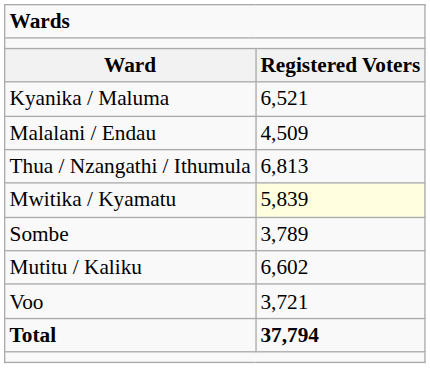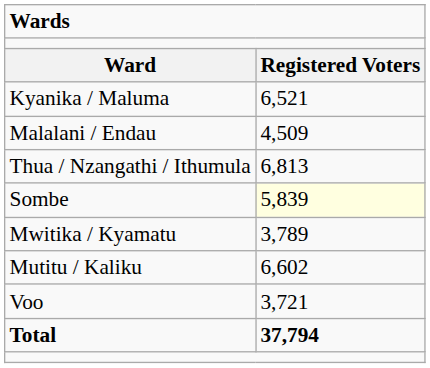(93, 199) Mwitika / Kyamatu -> (39, 199) Sombe
(39, 233) Sombe -> (93, 233) Mwitika / Kyamatu
